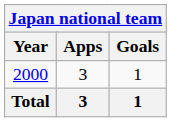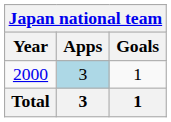(83, 74) no background -> (83, 74) lightblue background
